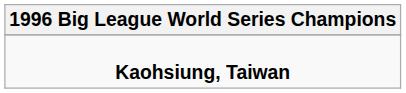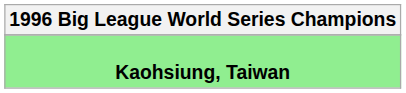(203, 72) no background -> (203, 72) lightgreen background
